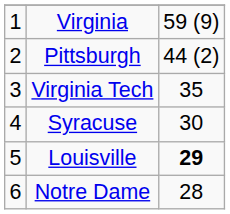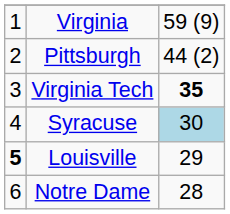(191, 89) normal -> (191, 89) bold
(191, 123) no background -> (191, 123) lightblue background
(16, 157) normal -> (16, 157) bold
(191, 157) bold -> (191, 157) normal
